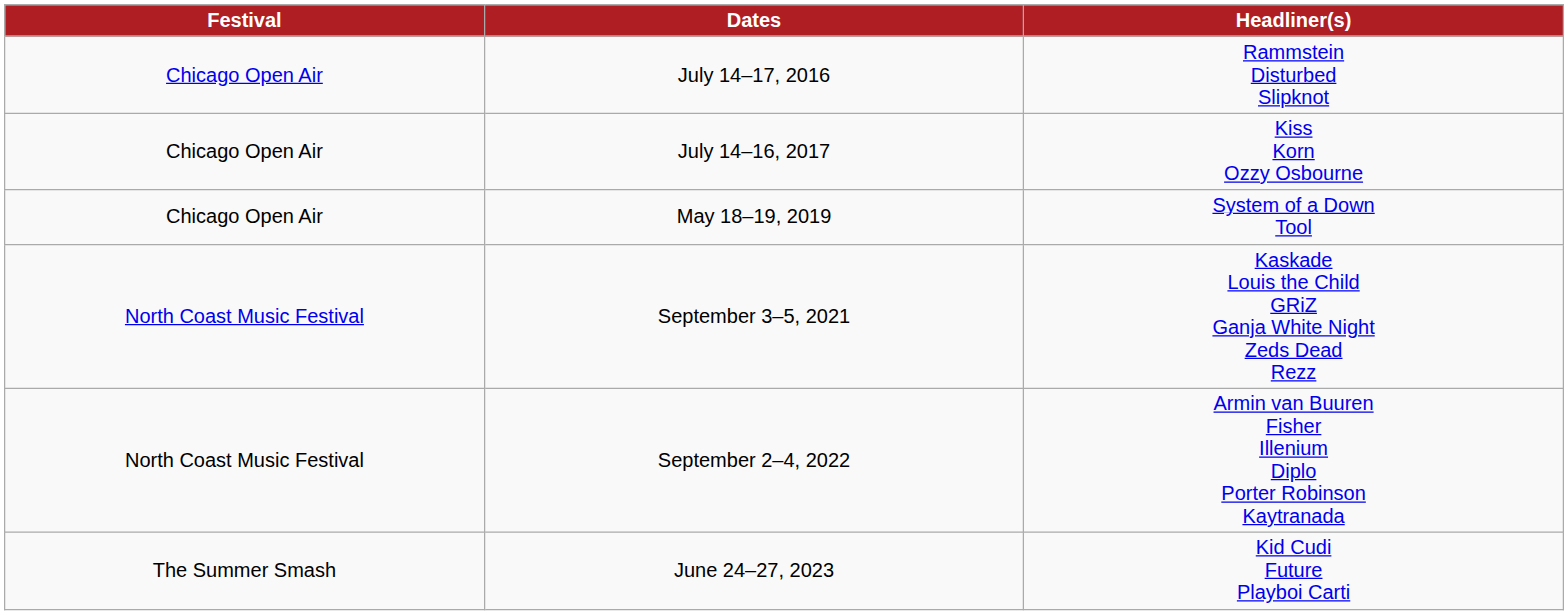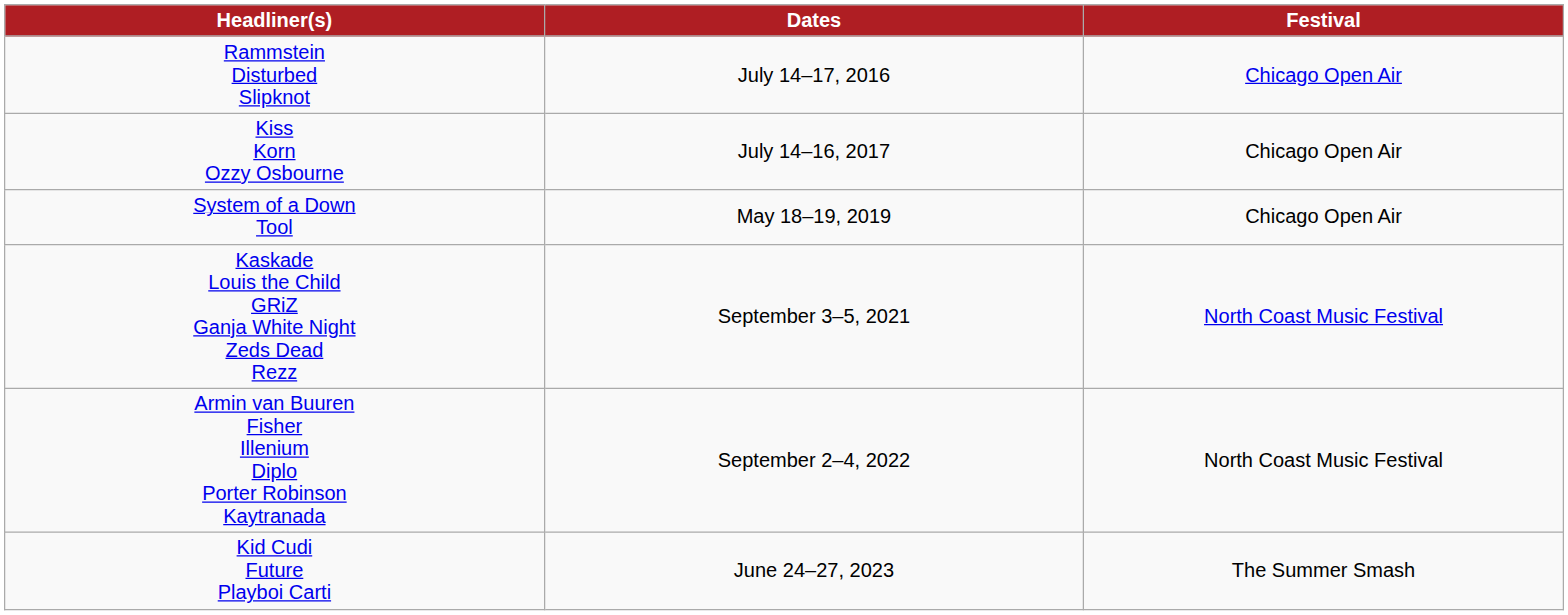columns swapped: (244, 20) <-> (1294, 20)
